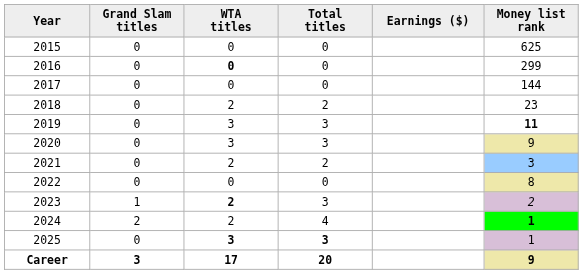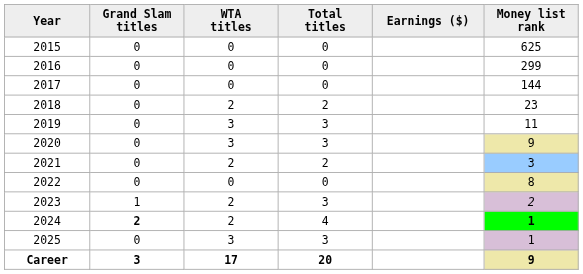(231, 66) bold -> (231, 66) normal
(531, 124) bold -> (531, 124) normal
(231, 202) bold -> (231, 202) normal
(137, 221) normal -> (137, 221) bold
(231, 240) bold -> (231, 240) normal
(325, 240) bold -> (325, 240) normal
